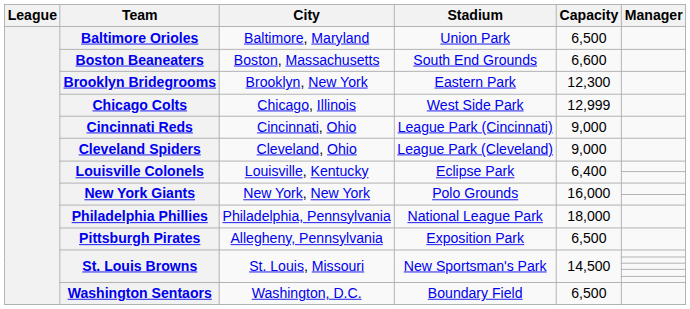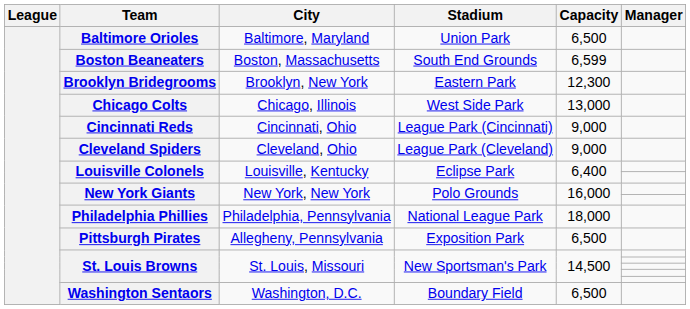(589, 60) 6,600 -> (589, 60) 6,599
(589, 104) 12,999 -> (589, 104) 13,000
